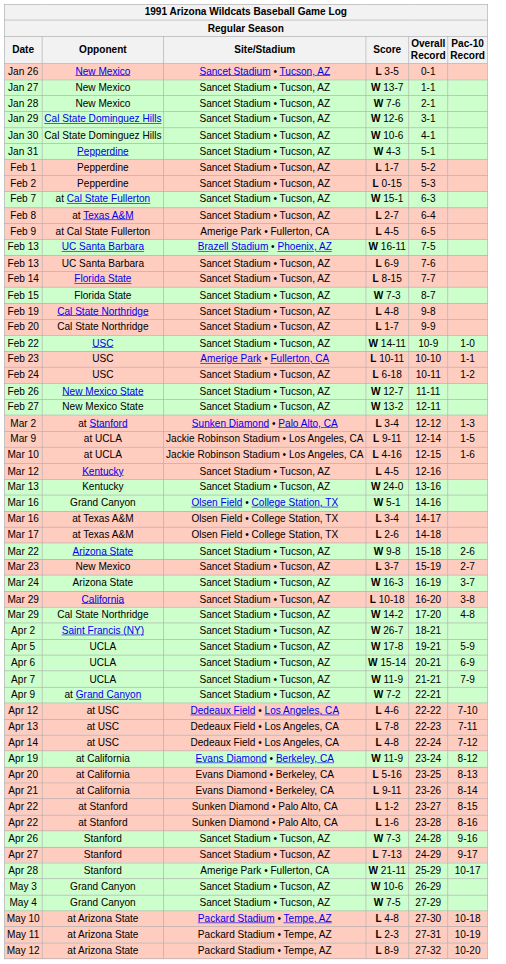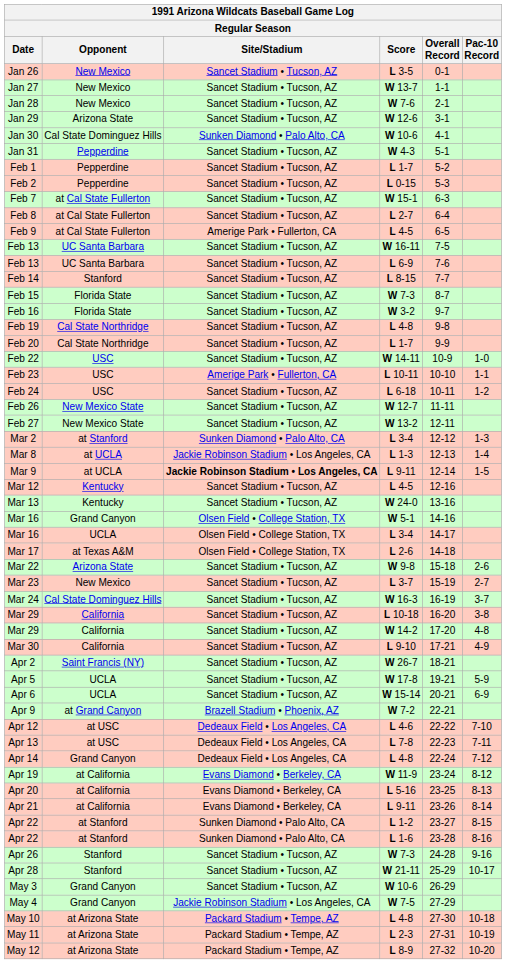(103, 119) Cal State Dominguez Hills -> (103, 119) Arizona State
(265, 135) Sancet Stadium • Tucson, AZ -> (272, 135) Sunken Diamond • Palo Alto, CA
(103, 215) at Texas A&M -> (103, 215) at Cal State Fullerton
(265, 247) Brazell Stadium • Phoenix, AZ -> (272, 247) Sancet Stadium • Tucson, AZ
(103, 279) Florida State -> (103, 279) Stanford
+ row: (23, 311)
+ row: (23, 455)
(265, 439) normal -> (272, 471) bold
- row: (23, 455)
(103, 519) at Texas A&M -> (103, 535) UCLA
(103, 583) Arizona State -> (103, 599) Cal State Dominguez Hills
(103, 615) Cal State Northridge -> (103, 631) California
+ row: (23, 647)
- row: (23, 679)
(265, 695) Sancet Stadium • Tucson, AZ -> (272, 711) Brazell Stadium • Phoenix, AZ
(103, 743) at USC -> (103, 759) Grand Canyon
- row: (23, 855)
(265, 871) Amerige Park • Fullerton, CA -> (272, 871) Sancet Stadium • Tucson, AZ
(265, 903) Sancet Stadium • Tucson, AZ -> (272, 903) Jackie Robinson Stadium • Los Angeles, CA
